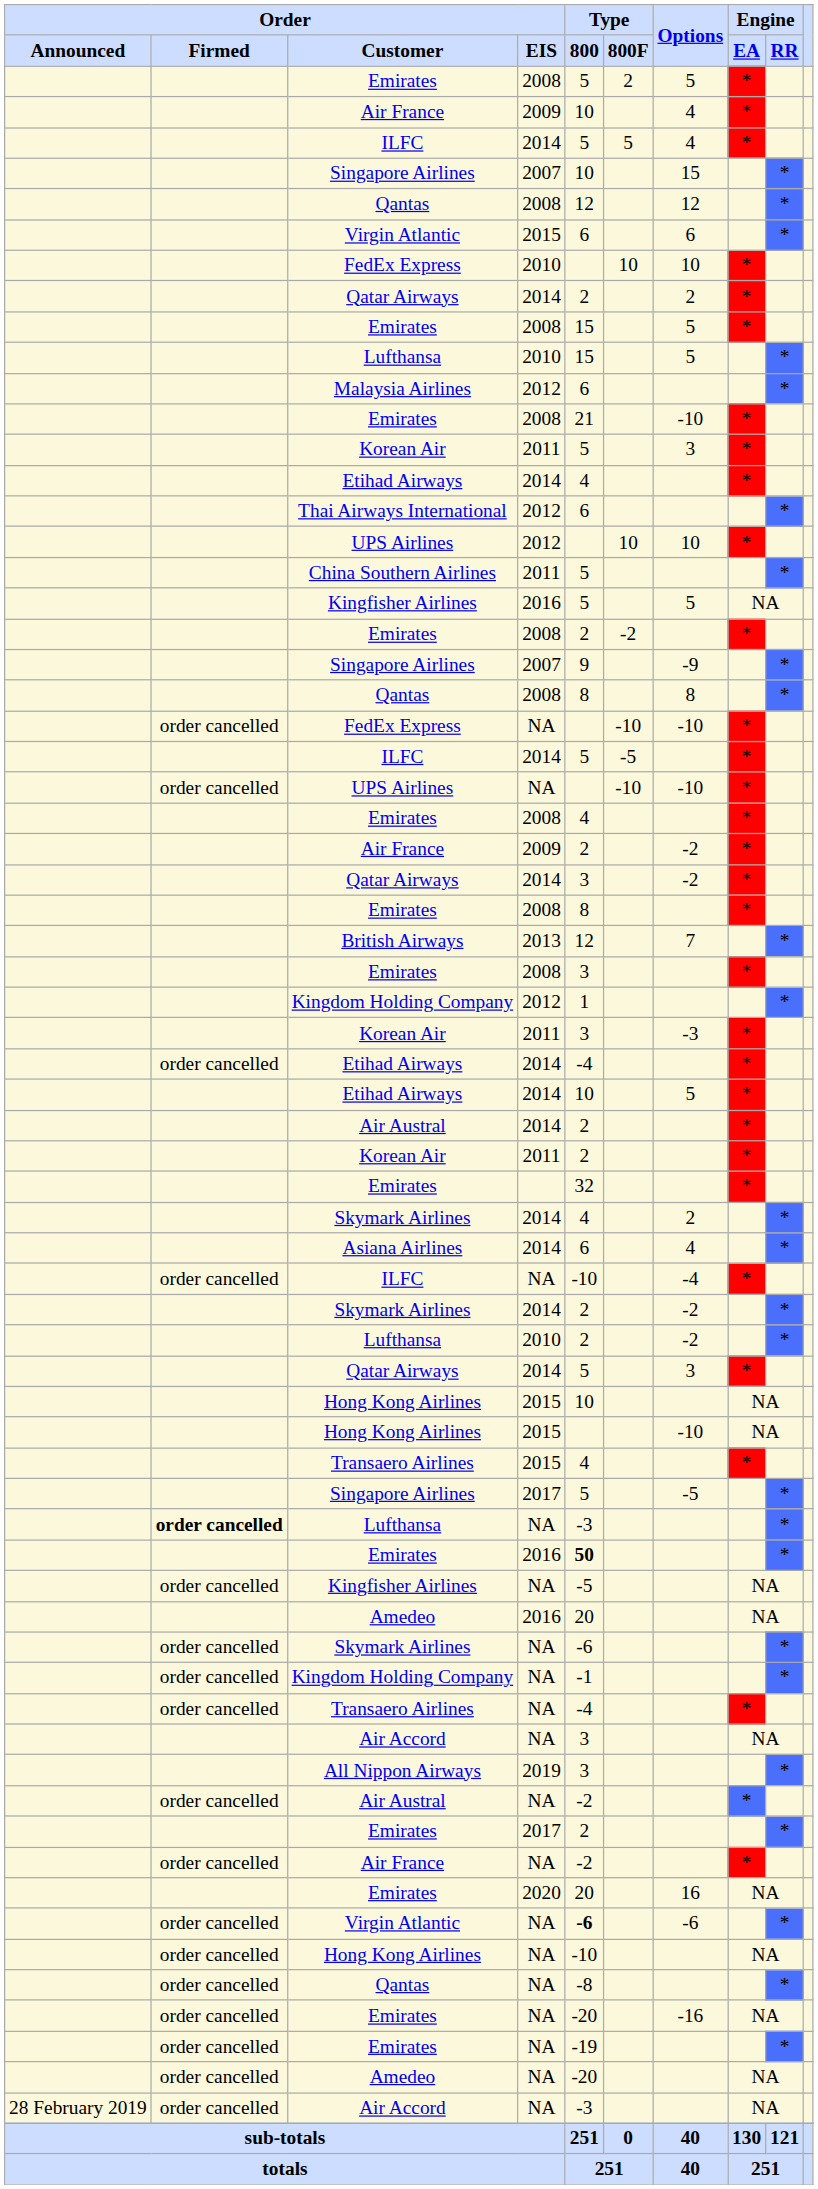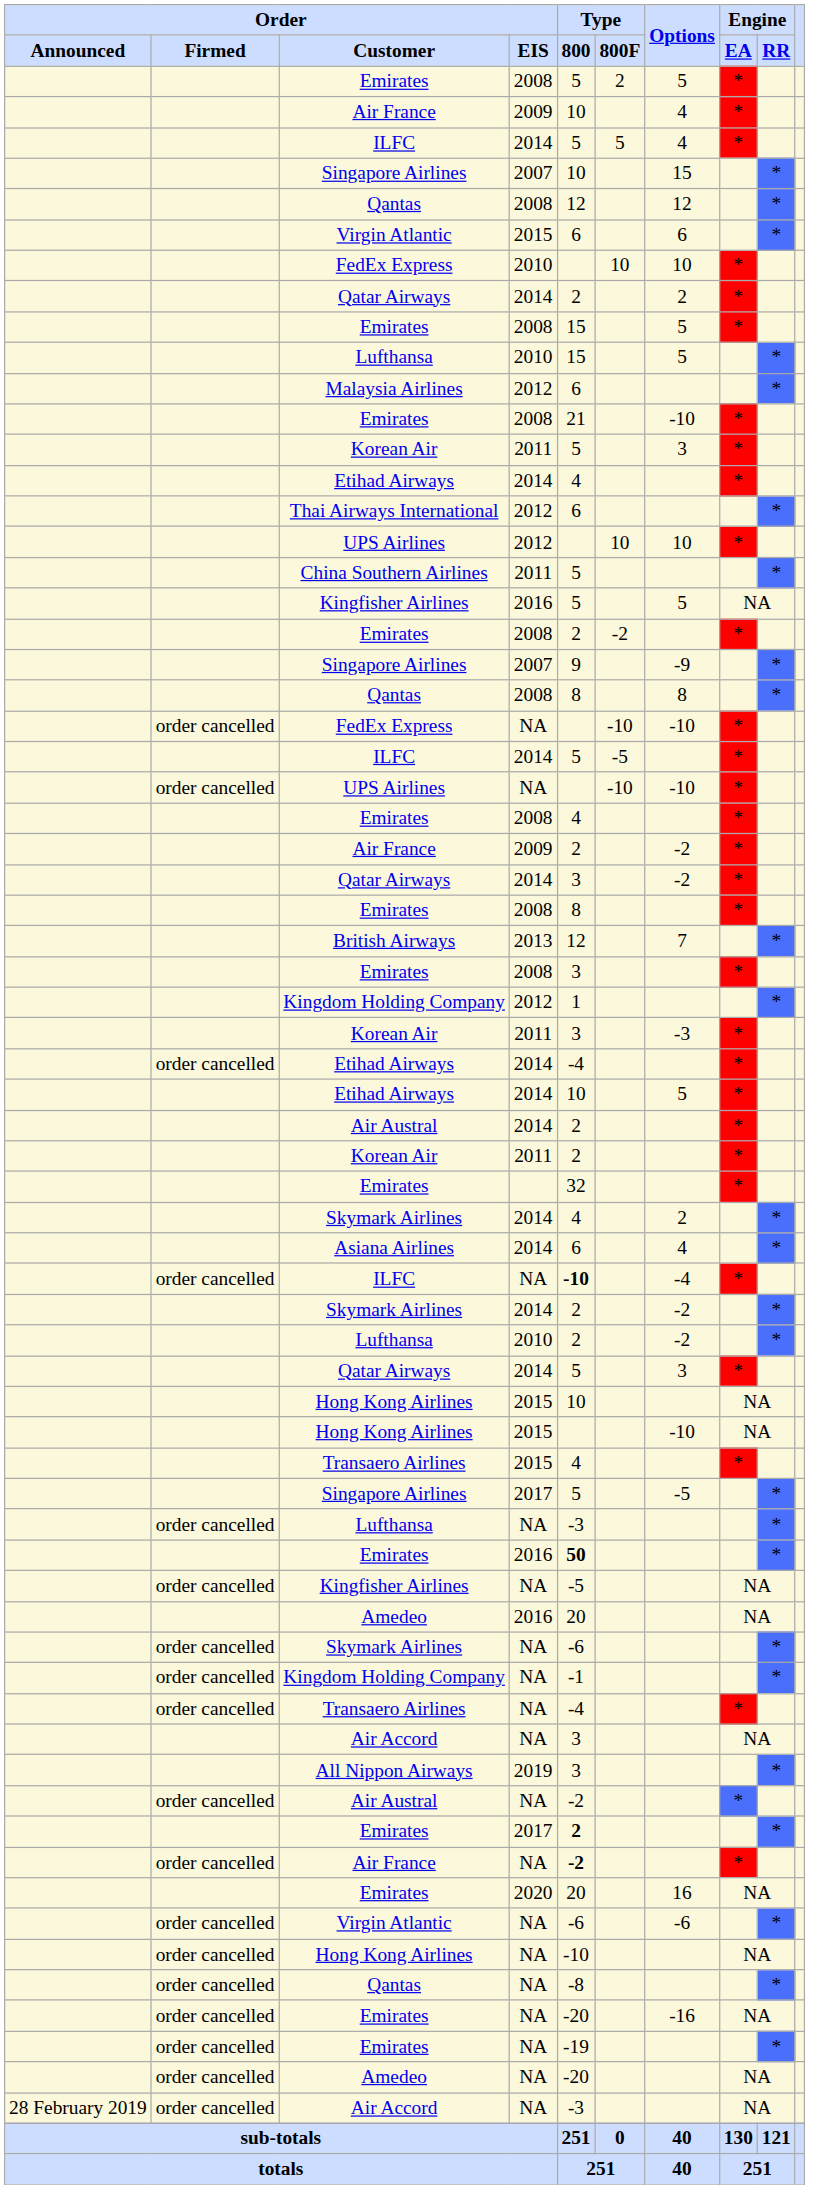(584, 1278) normal -> (576, 1278) bold
(219, 1524) bold -> (215, 1524) normal
(584, 1831) normal -> (576, 1831) bold
(584, 1862) normal -> (576, 1862) bold
(584, 1923) bold -> (576, 1923) normal
